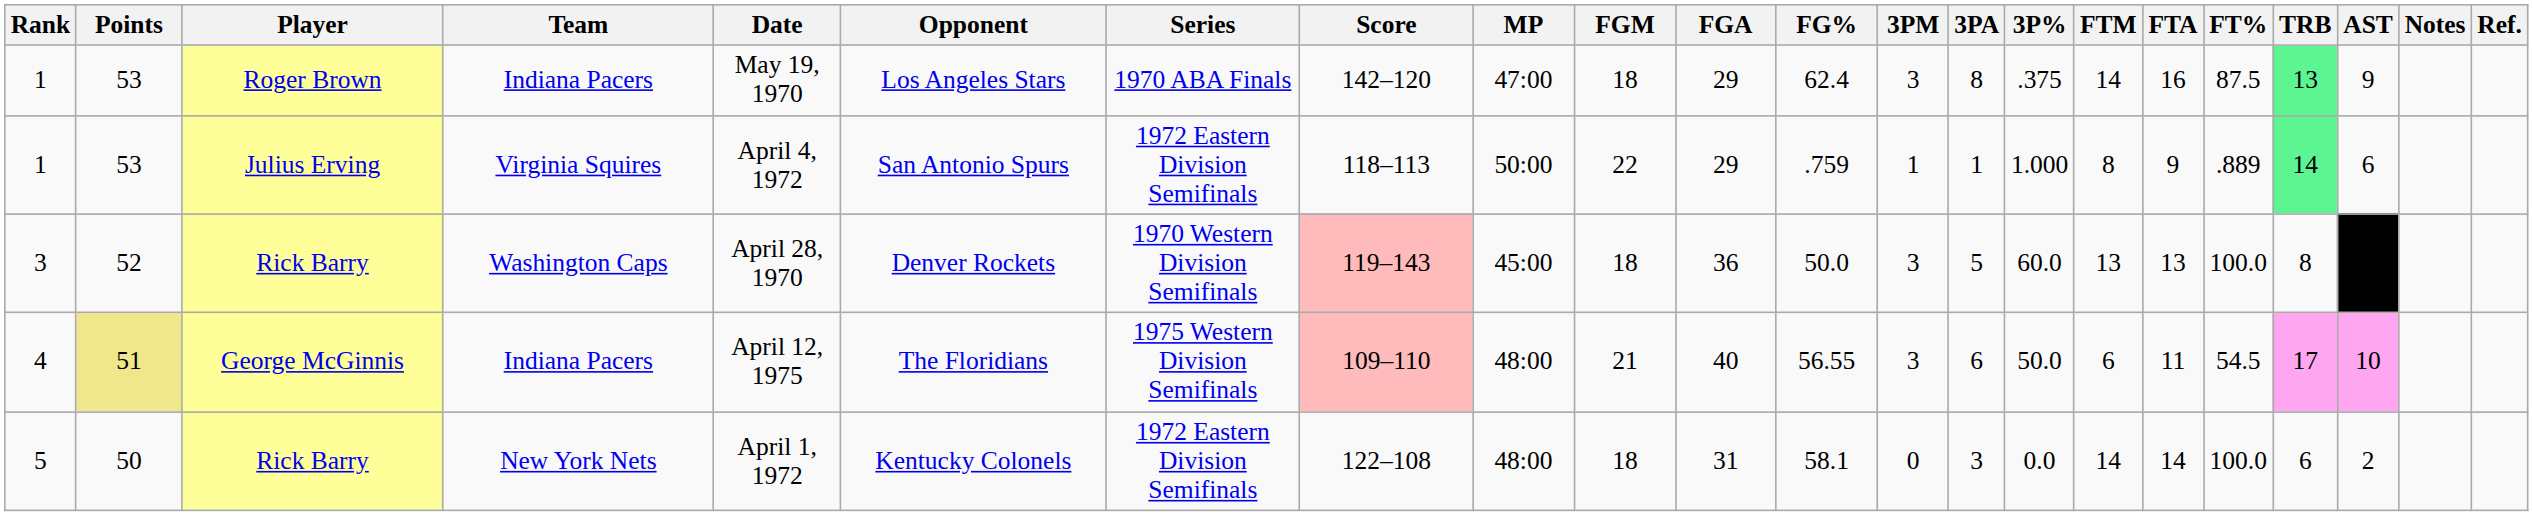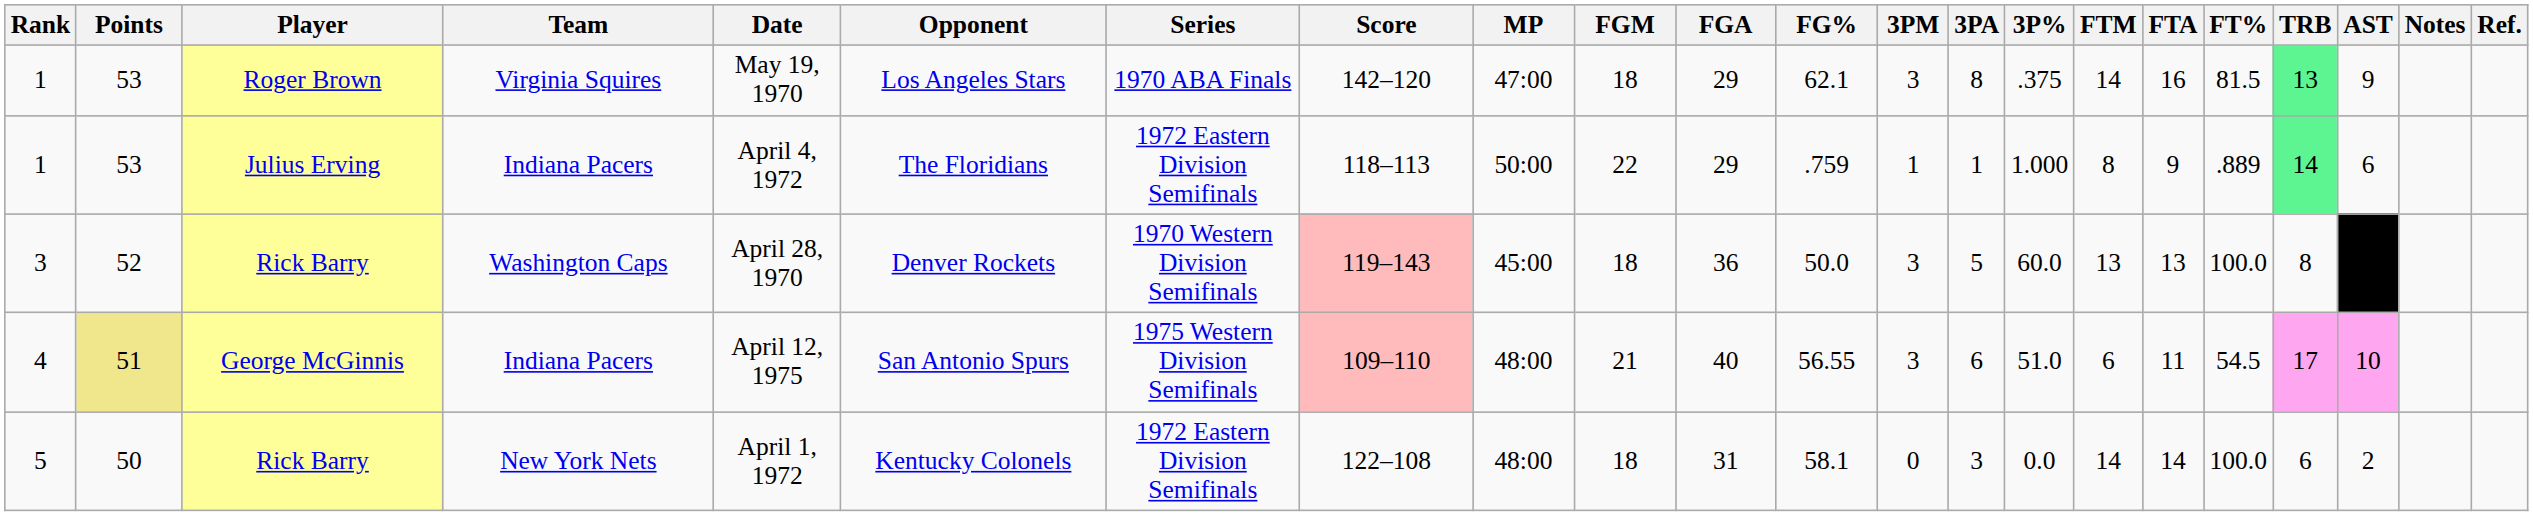(578, 79) Indiana Pacers -> (578, 79) Virginia Squires
(1827, 79) 62.4 -> (1827, 79) 62.1
(2238, 79) 87.5 -> (2238, 79) 81.5
(578, 164) Virginia Squires -> (578, 164) Indiana Pacers
(973, 164) San Antonio Spurs -> (973, 164) The Floridians
(973, 361) The Floridians -> (973, 361) San Antonio Spurs
(2040, 361) 50.0 -> (2040, 361) 51.0
